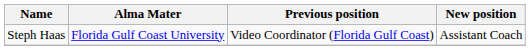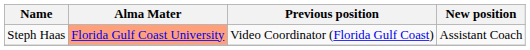(148, 34) no background -> (148, 34) lightsalmon background
